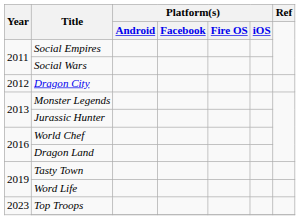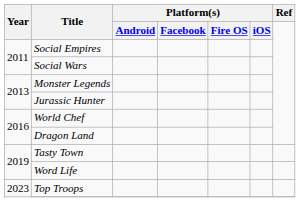- row: (62, 83)
